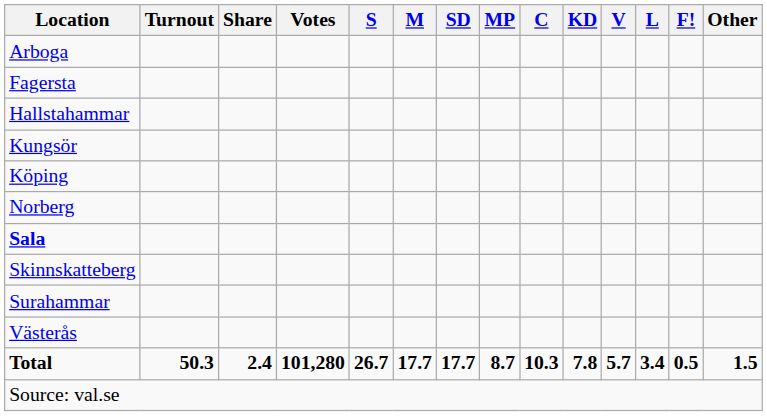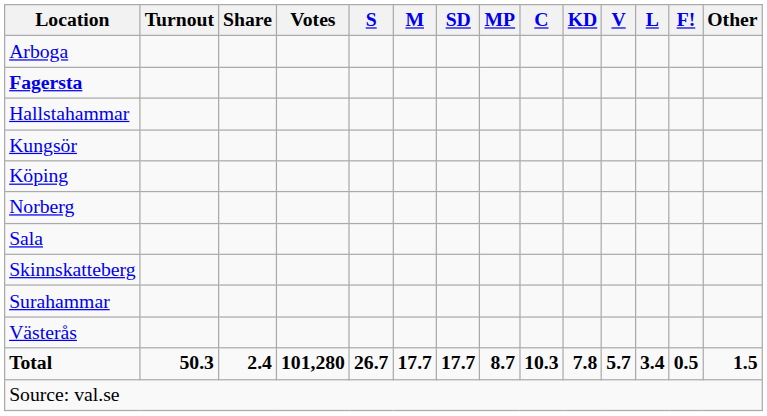(42, 82) normal -> (46, 82) bold
(27, 238) bold -> (26, 238) normal
